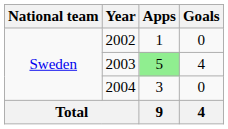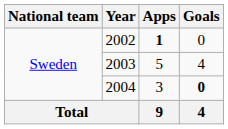(159, 40) normal -> (159, 40) bold
(159, 64) lightgreen background -> (159, 64) no background
(201, 87) normal -> (201, 87) bold
